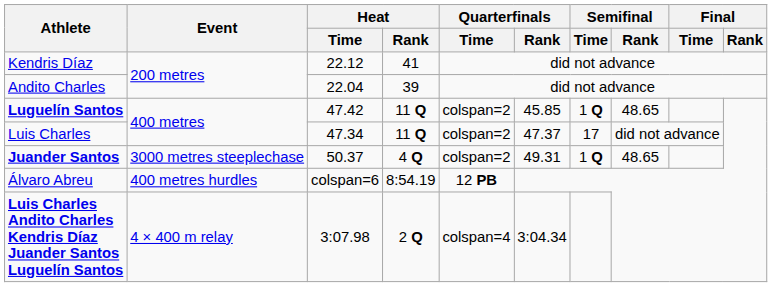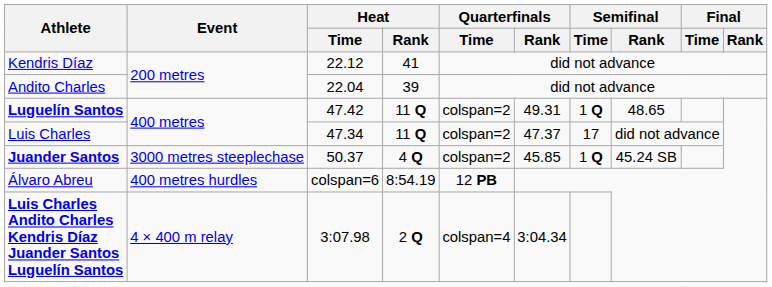(542, 110) 45.85 -> (542, 110) 49.31
(542, 157) 49.31 -> (542, 157) 45.85
(640, 157) 48.65 -> (646, 157) 45.24 SB
